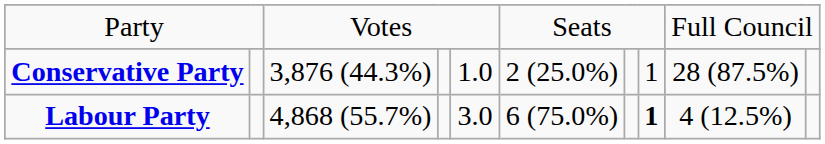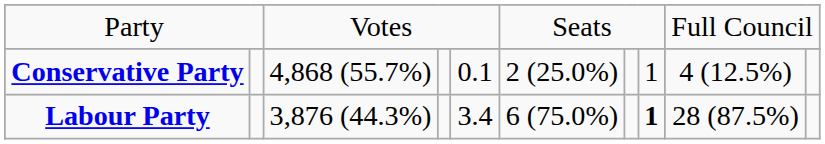(351, 71) 3,876 (44.3%) -> (351, 71) 4,868 (55.7%)
(475, 71) 1.0 -> (475, 71) 0.1
(735, 71) 28 (87.5%) -> (735, 71) 4 (12.5%)
(351, 116) 4,868 (55.7%) -> (351, 116) 3,876 (44.3%)
(475, 116) 3.0 -> (475, 116) 3.4
(735, 116) 4 (12.5%) -> (735, 116) 28 (87.5%)
